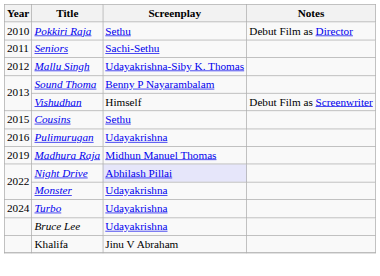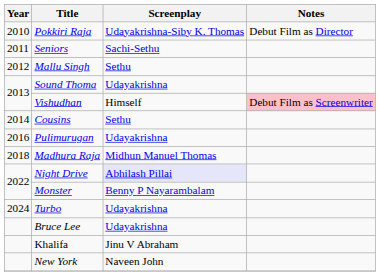(118, 31) Sethu -> (175, 31) Udayakrishna-Siby K. Thomas
(175, 66) Udayakrishna-Siby K. Thomas -> (118, 66) Sethu
(160, 84) Benny P Nayarambalam -> (136, 84) Udayakrishna
(311, 102) no background -> (311, 102) pink background
(18, 119) 2015 -> (18, 119) 2014
(18, 155) 2019 -> (18, 155) 2018
(136, 191) Udayakrishna -> (160, 191) Benny P Nayarambalam
+ row: (56, 262)
